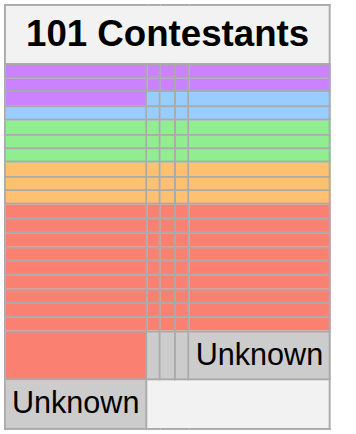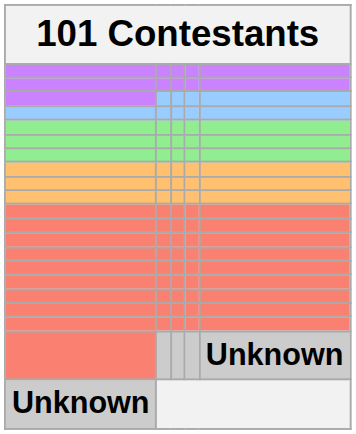(259, 354) normal -> (275, 354) bold
(76, 403) normal -> (81, 403) bold
